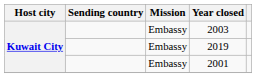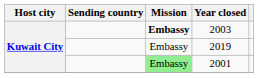(168, 30) normal -> (169, 30) bold
(168, 64) no background -> (169, 64) lightgreen background
